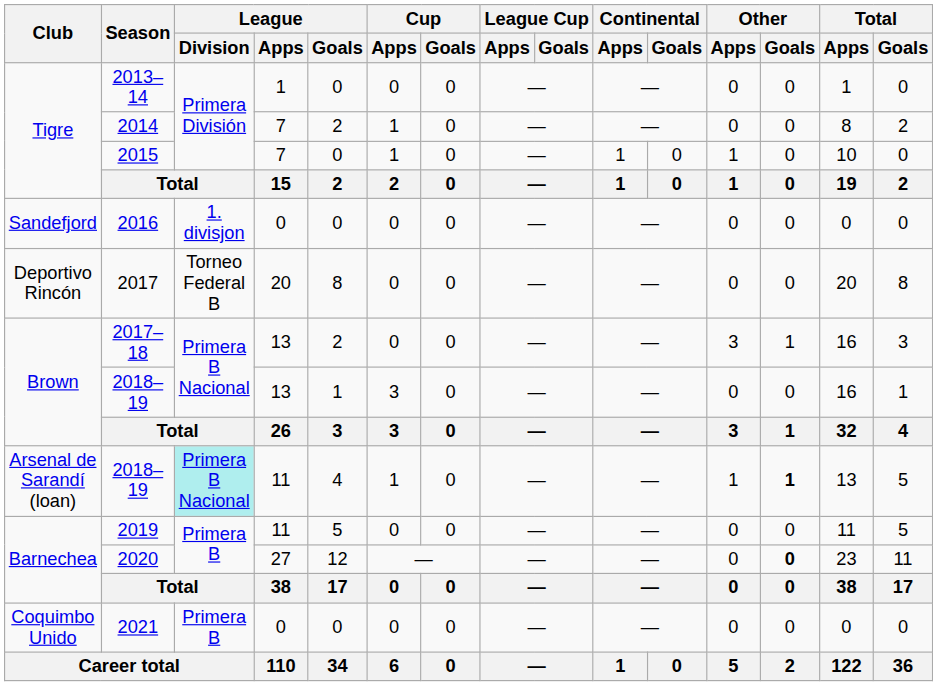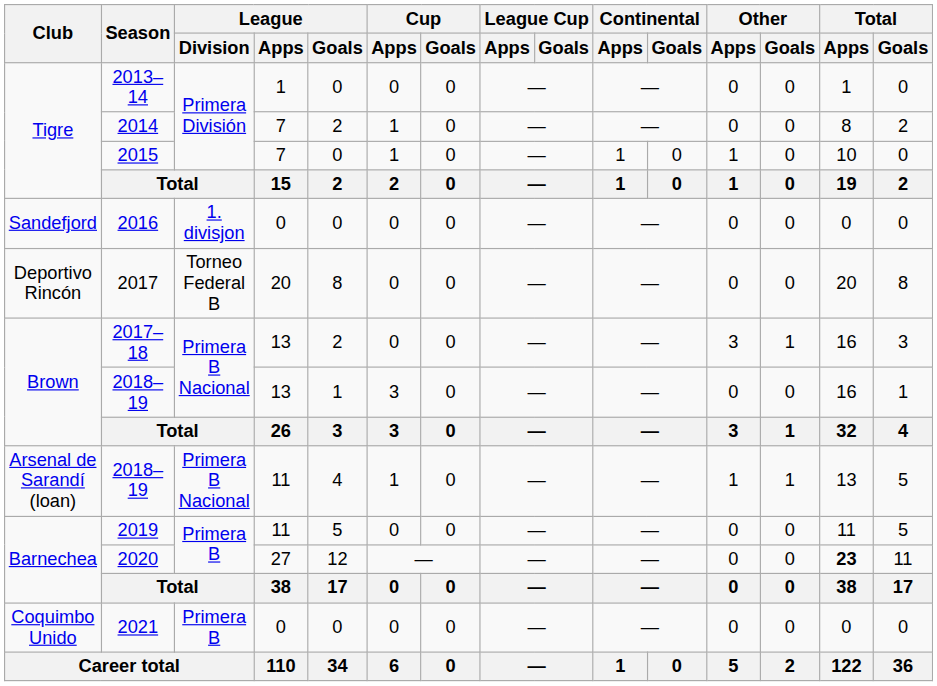(214, 480) paleturquoise background -> (214, 480) no background
(790, 480) bold -> (790, 480) normal
(790, 559) bold -> (790, 559) normal
(846, 559) normal -> (846, 559) bold
